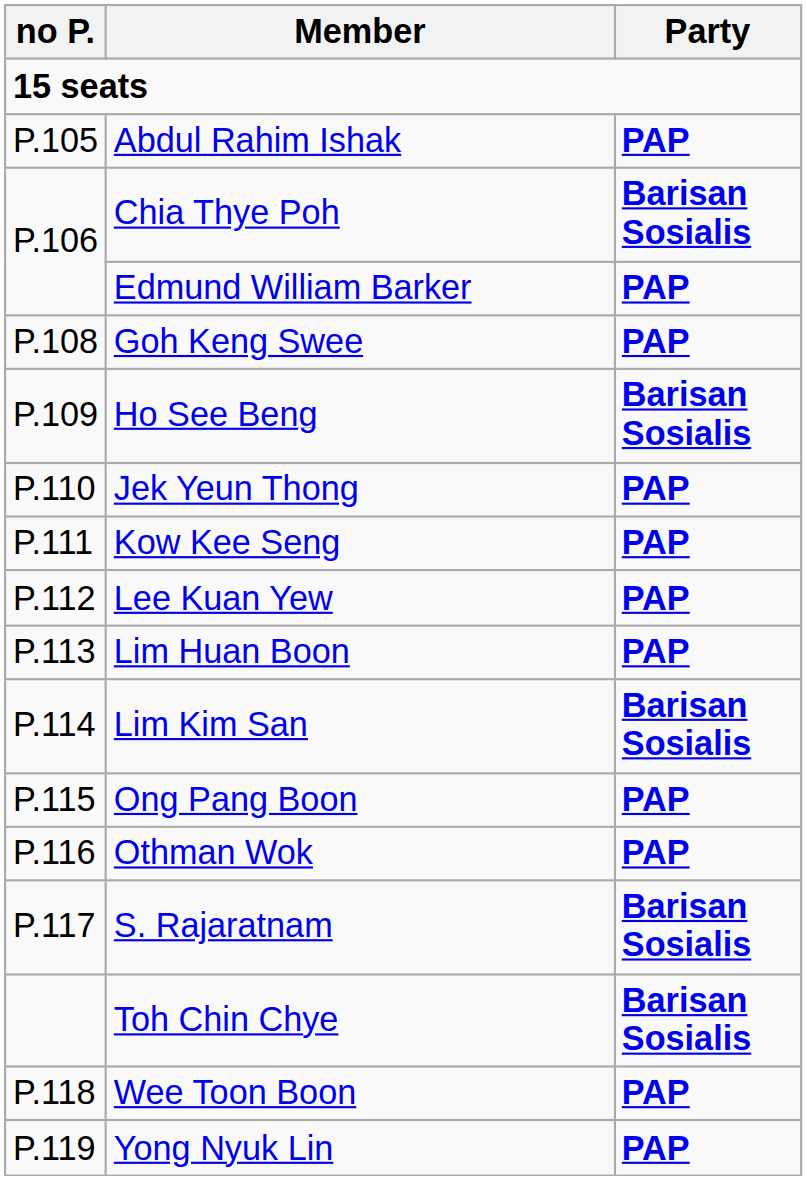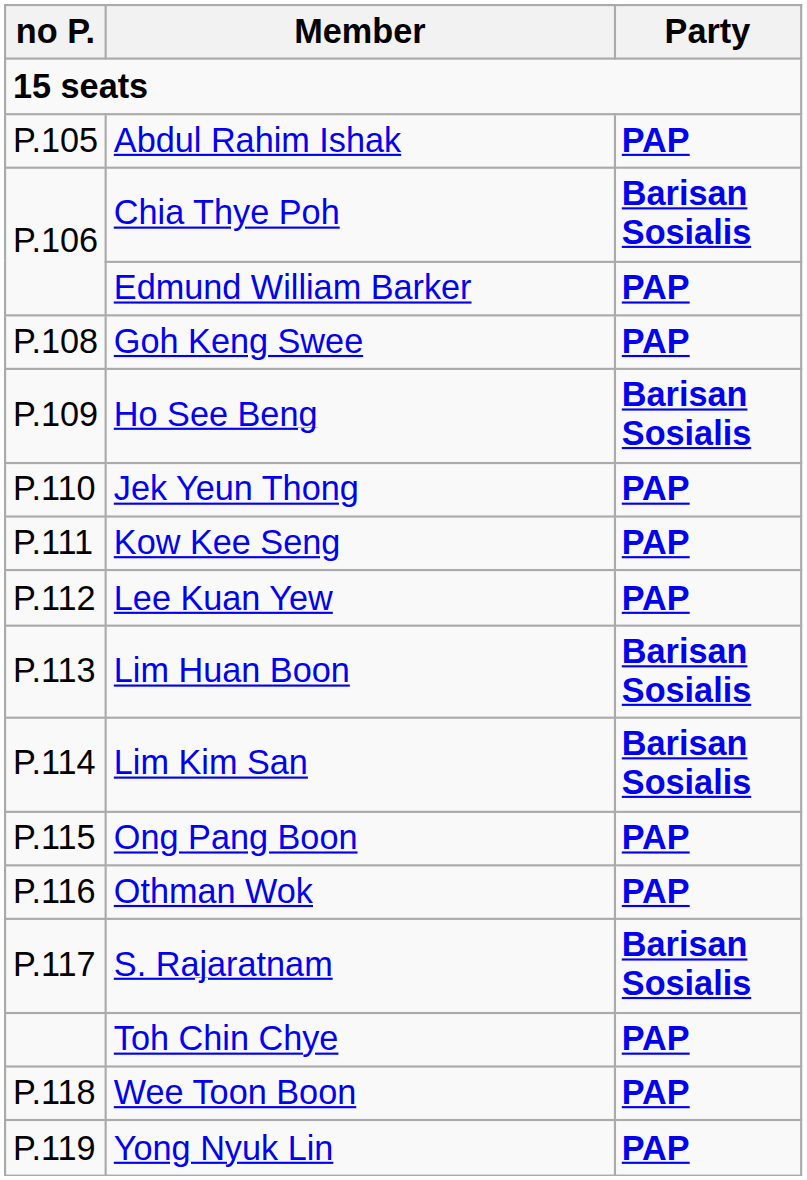(656, 651) PAP -> (687, 670) Barisan Sosialis
(687, 1019) Barisan Sosialis -> (656, 1038) PAP
